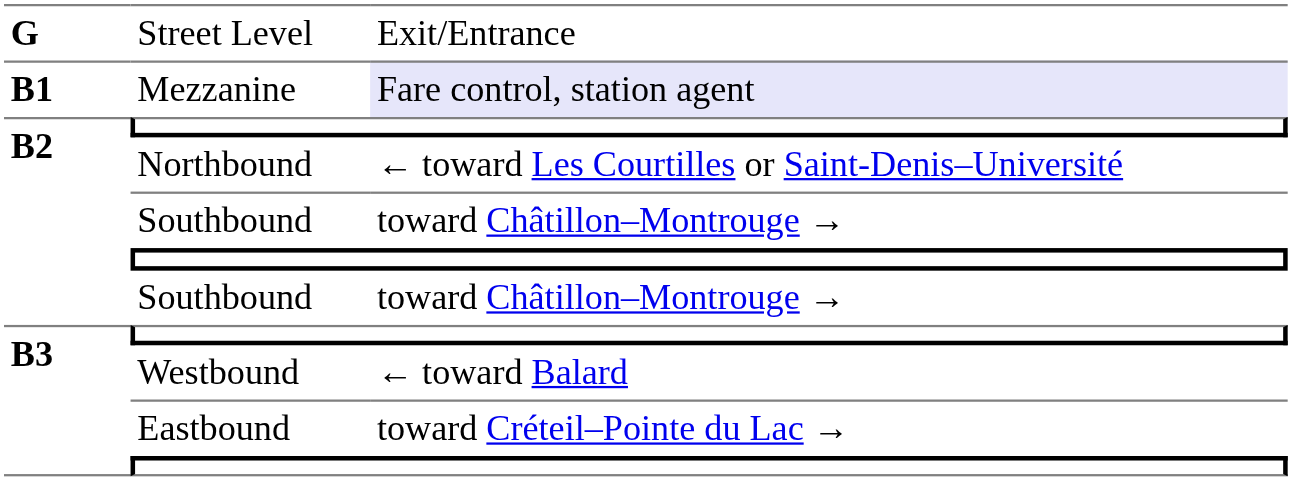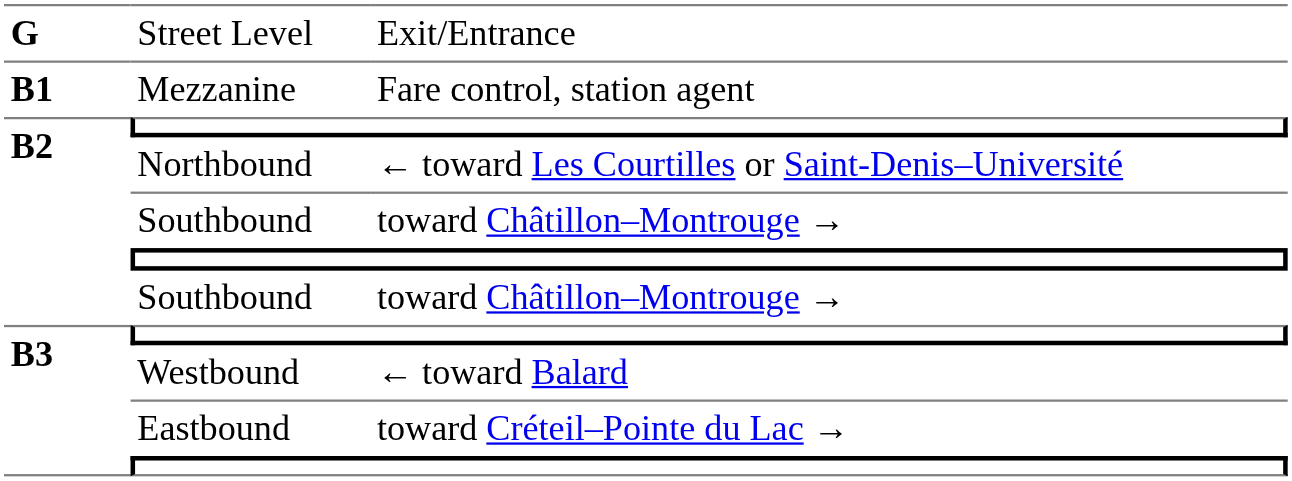(566, 89) lavender background -> (566, 89) no background
